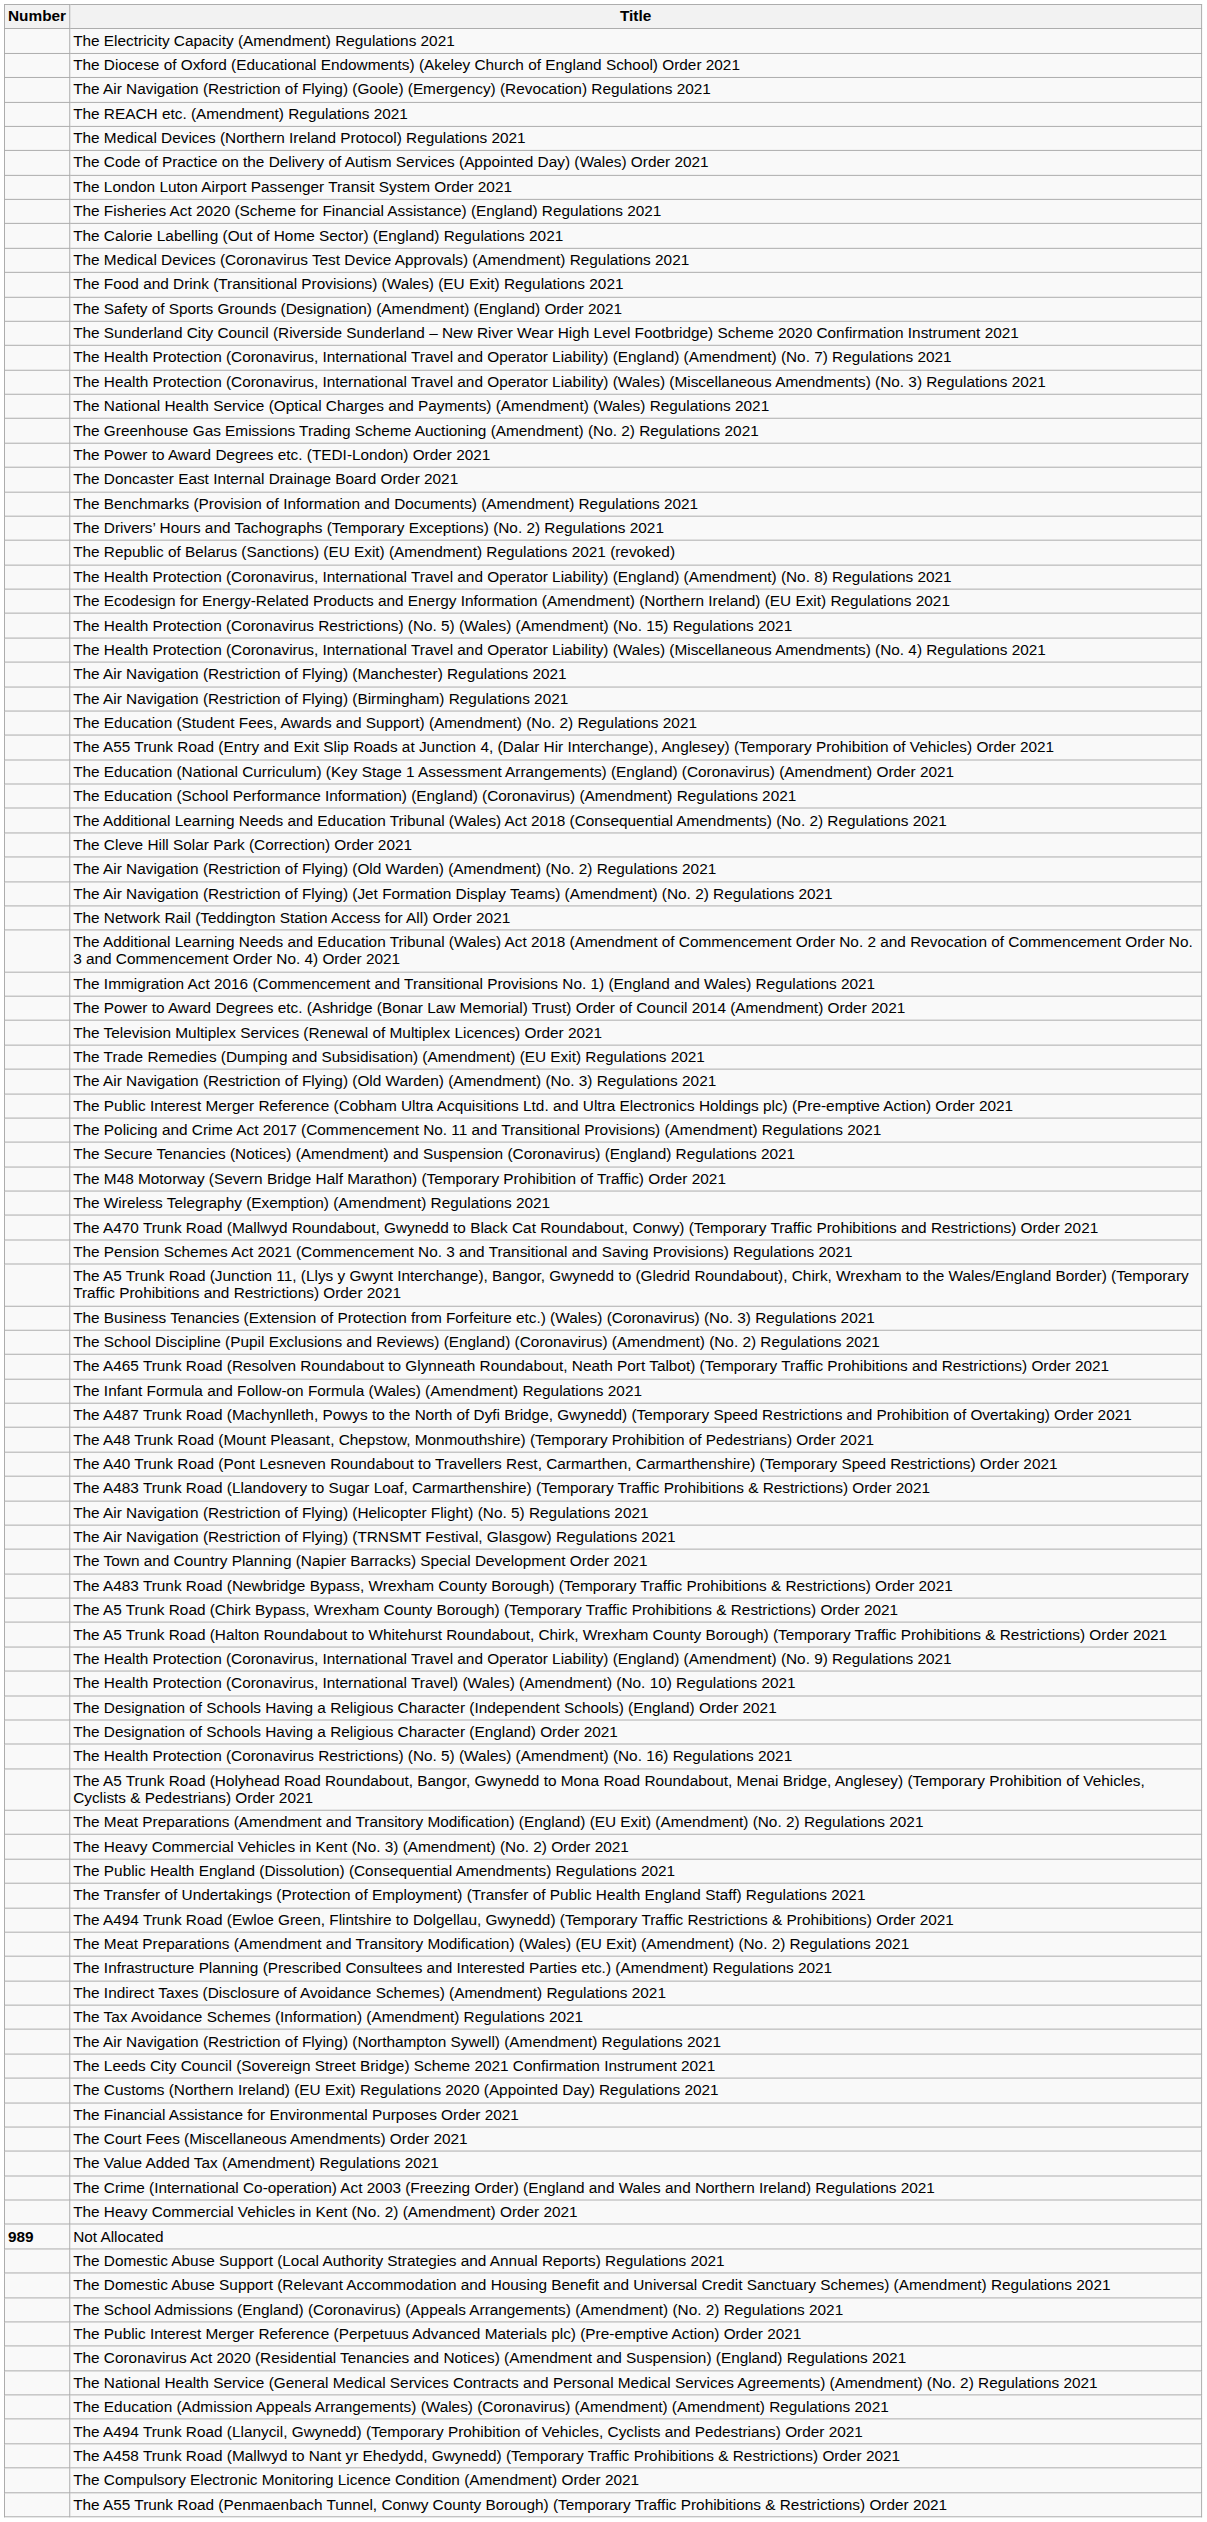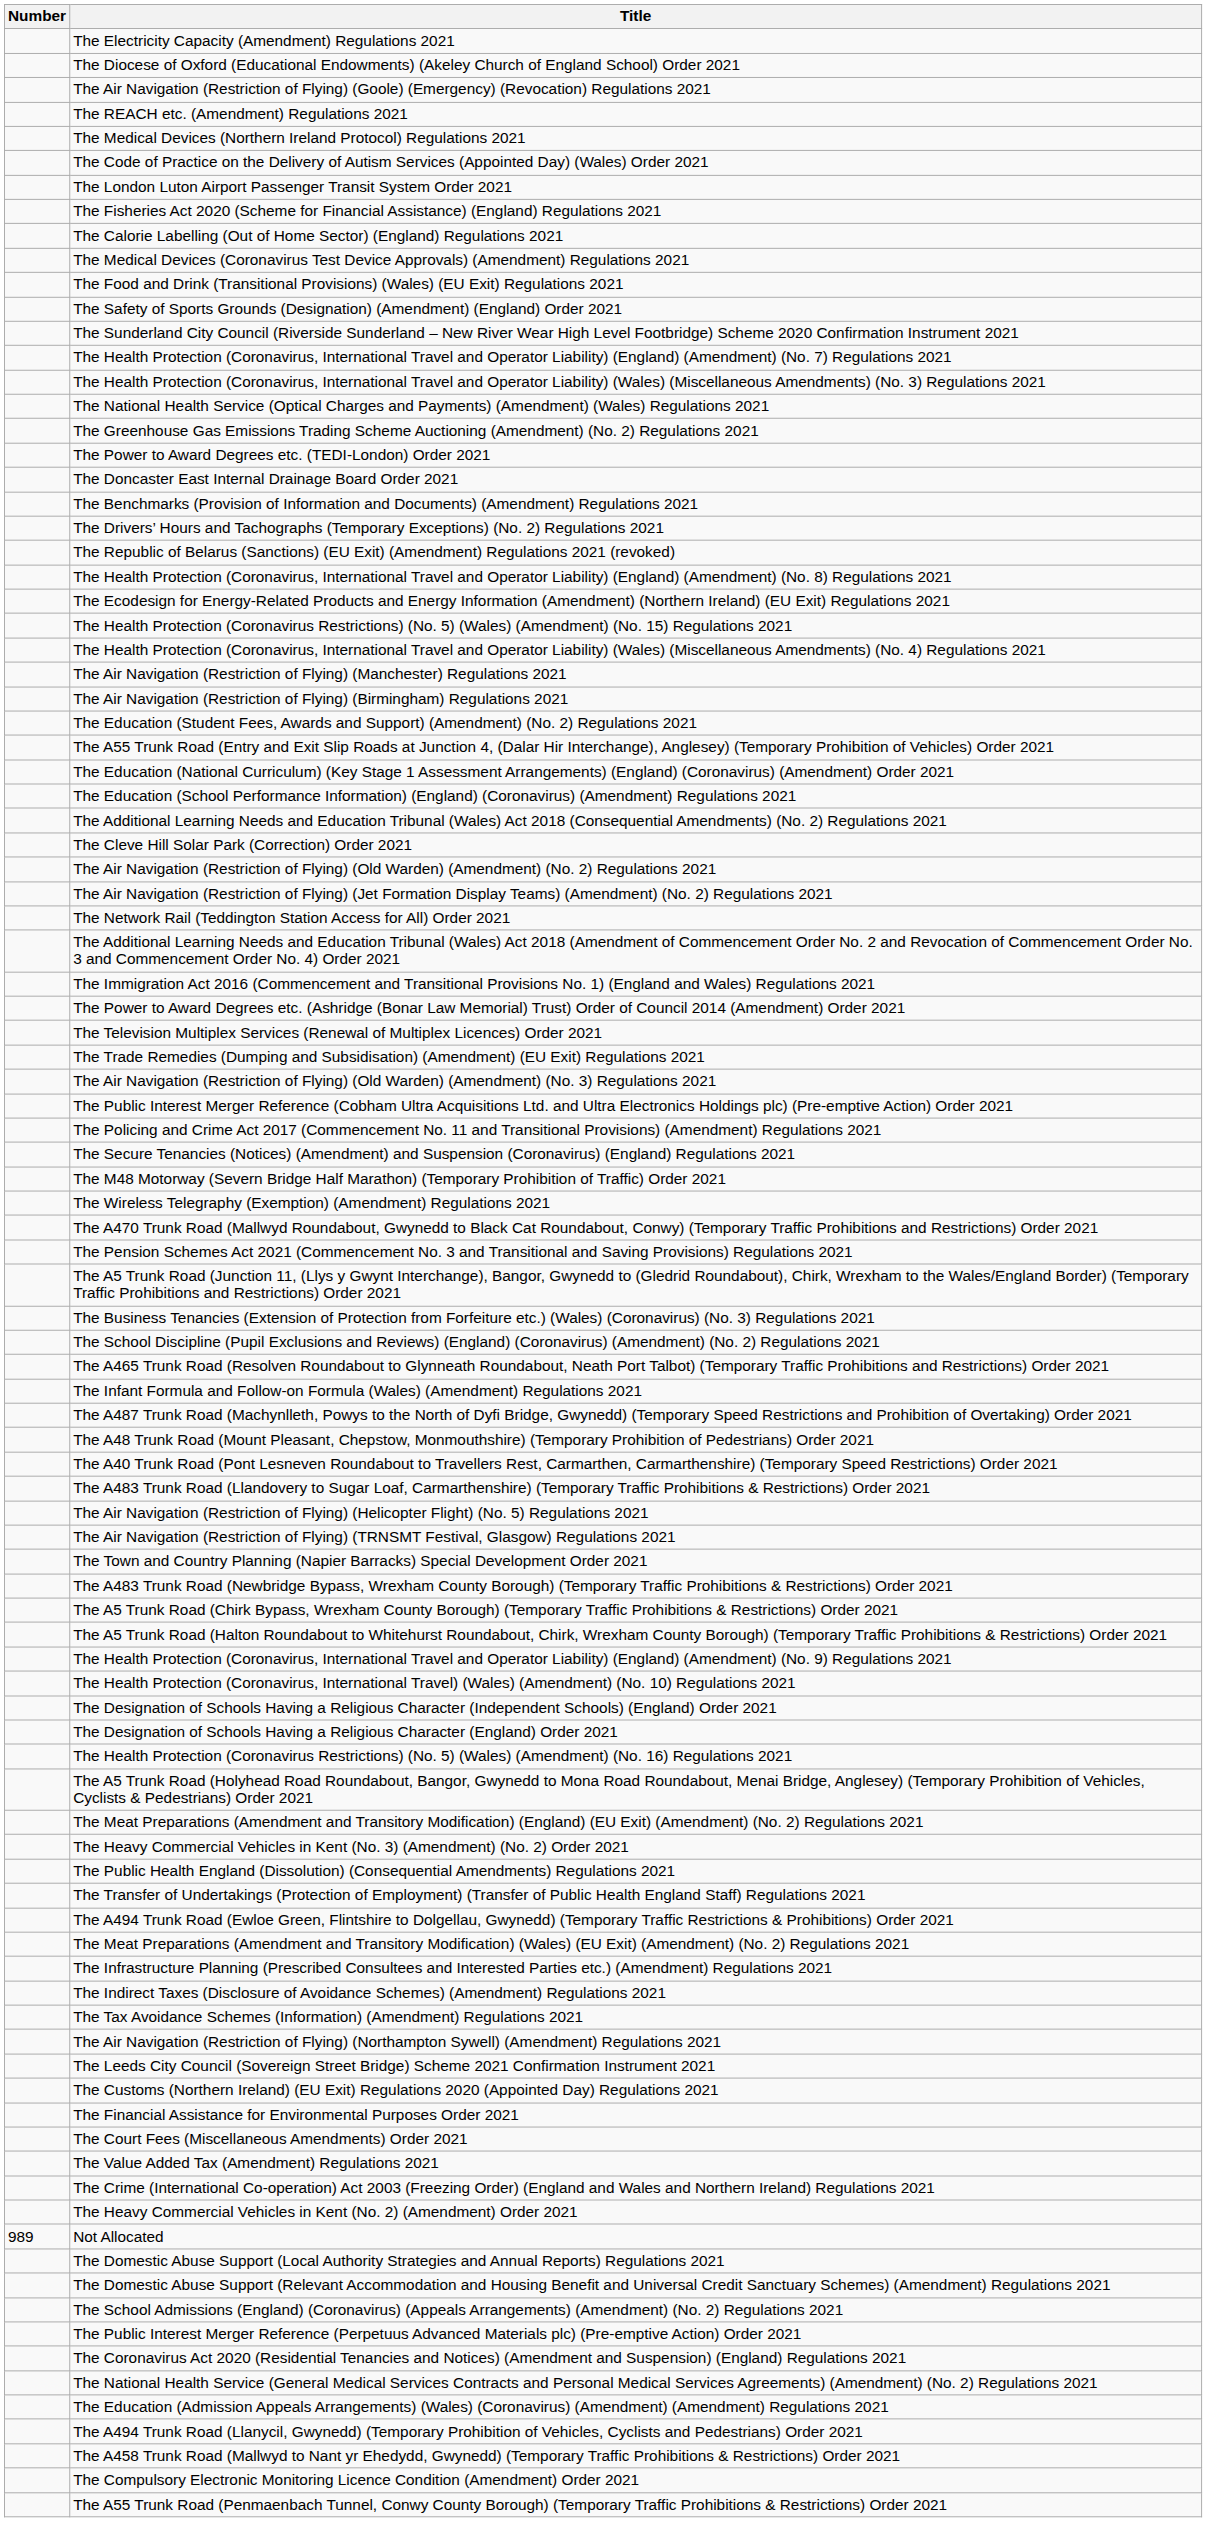(21, 2236) bold -> (21, 2236) normal
